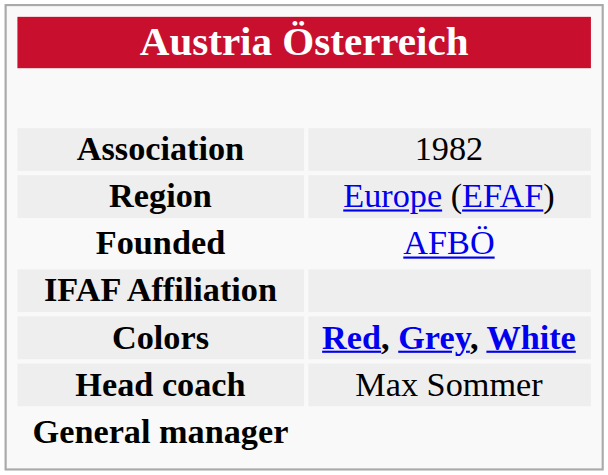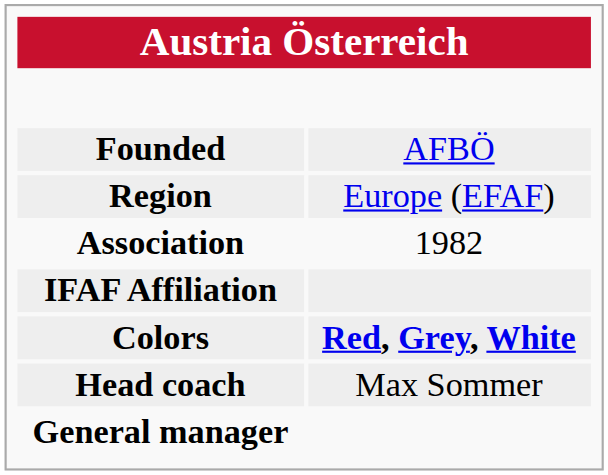(160, 149) Association -> (160, 149) Founded
(449, 149) 1982 -> (449, 149) AFBÖ
(160, 243) Founded -> (160, 243) Association
(449, 243) AFBÖ -> (449, 243) 1982
